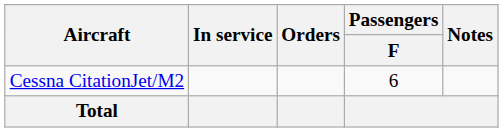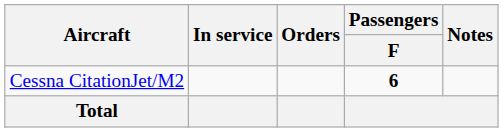(394, 80) normal -> (394, 80) bold
